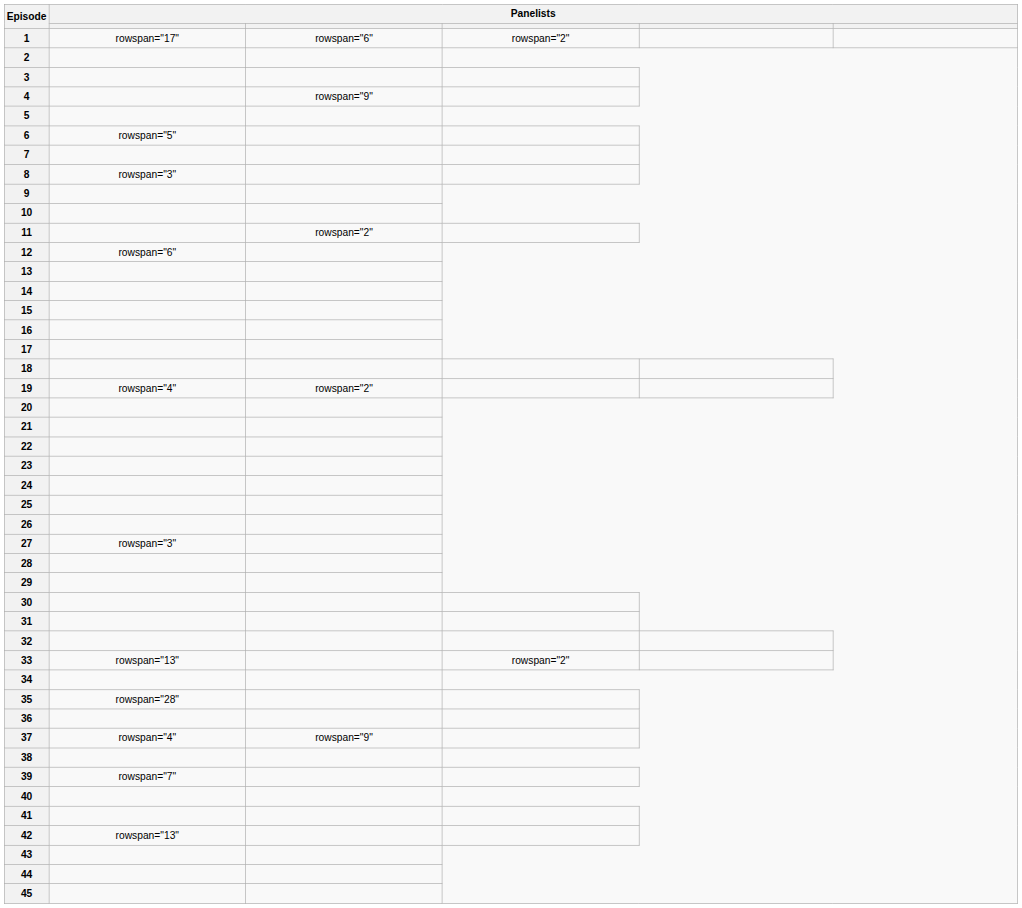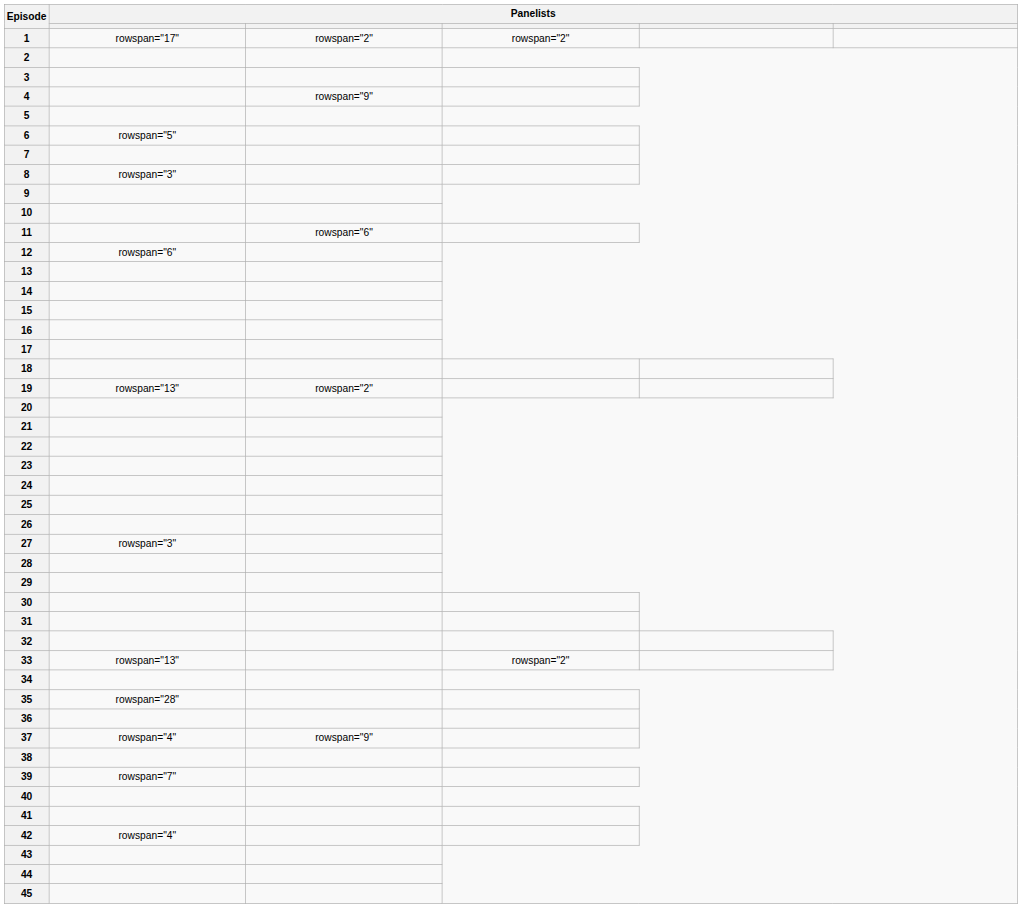(344, 38) rowspan="6" -> (344, 38) rowspan="2"
(344, 233) rowspan="2" -> (344, 233) rowspan="6"
(147, 388) rowspan="4" -> (147, 388) rowspan="13"
(147, 835) rowspan="13" -> (147, 835) rowspan="4"
